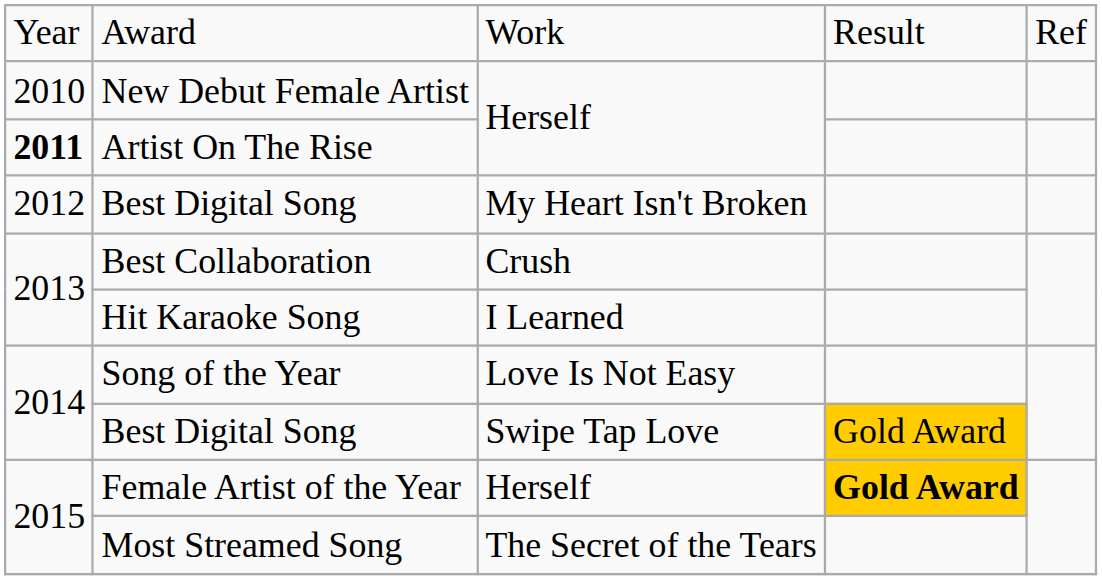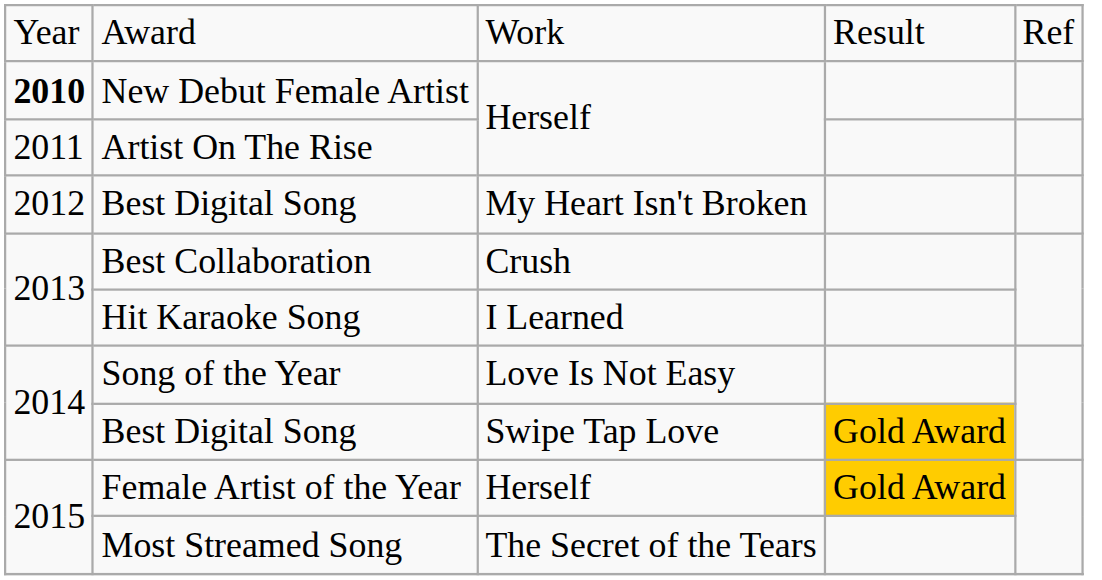(49, 89) normal -> (49, 89) bold
(48, 146) bold -> (49, 146) normal
(926, 488) bold -> (920, 488) normal
